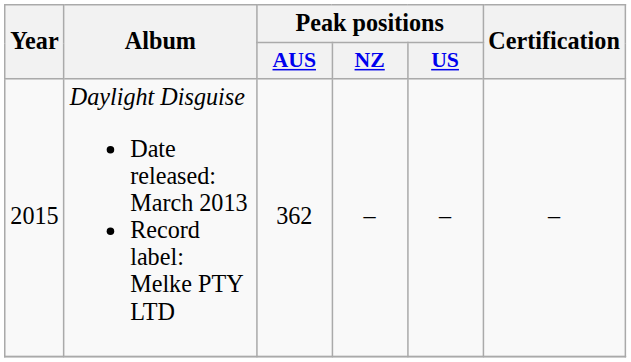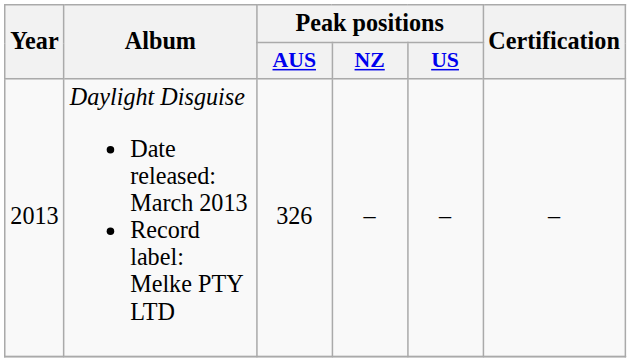(34, 217) 2015 -> (34, 217) 2013
(294, 217) 362 -> (294, 217) 326
